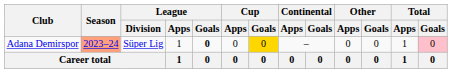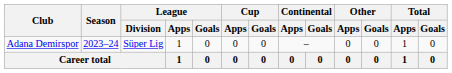(101, 44) lightsalmon background -> (101, 44) no background
(207, 44) bold -> (207, 44) normal
(264, 44) gold background -> (264, 44) no background
(433, 44) pink background -> (433, 44) no background
